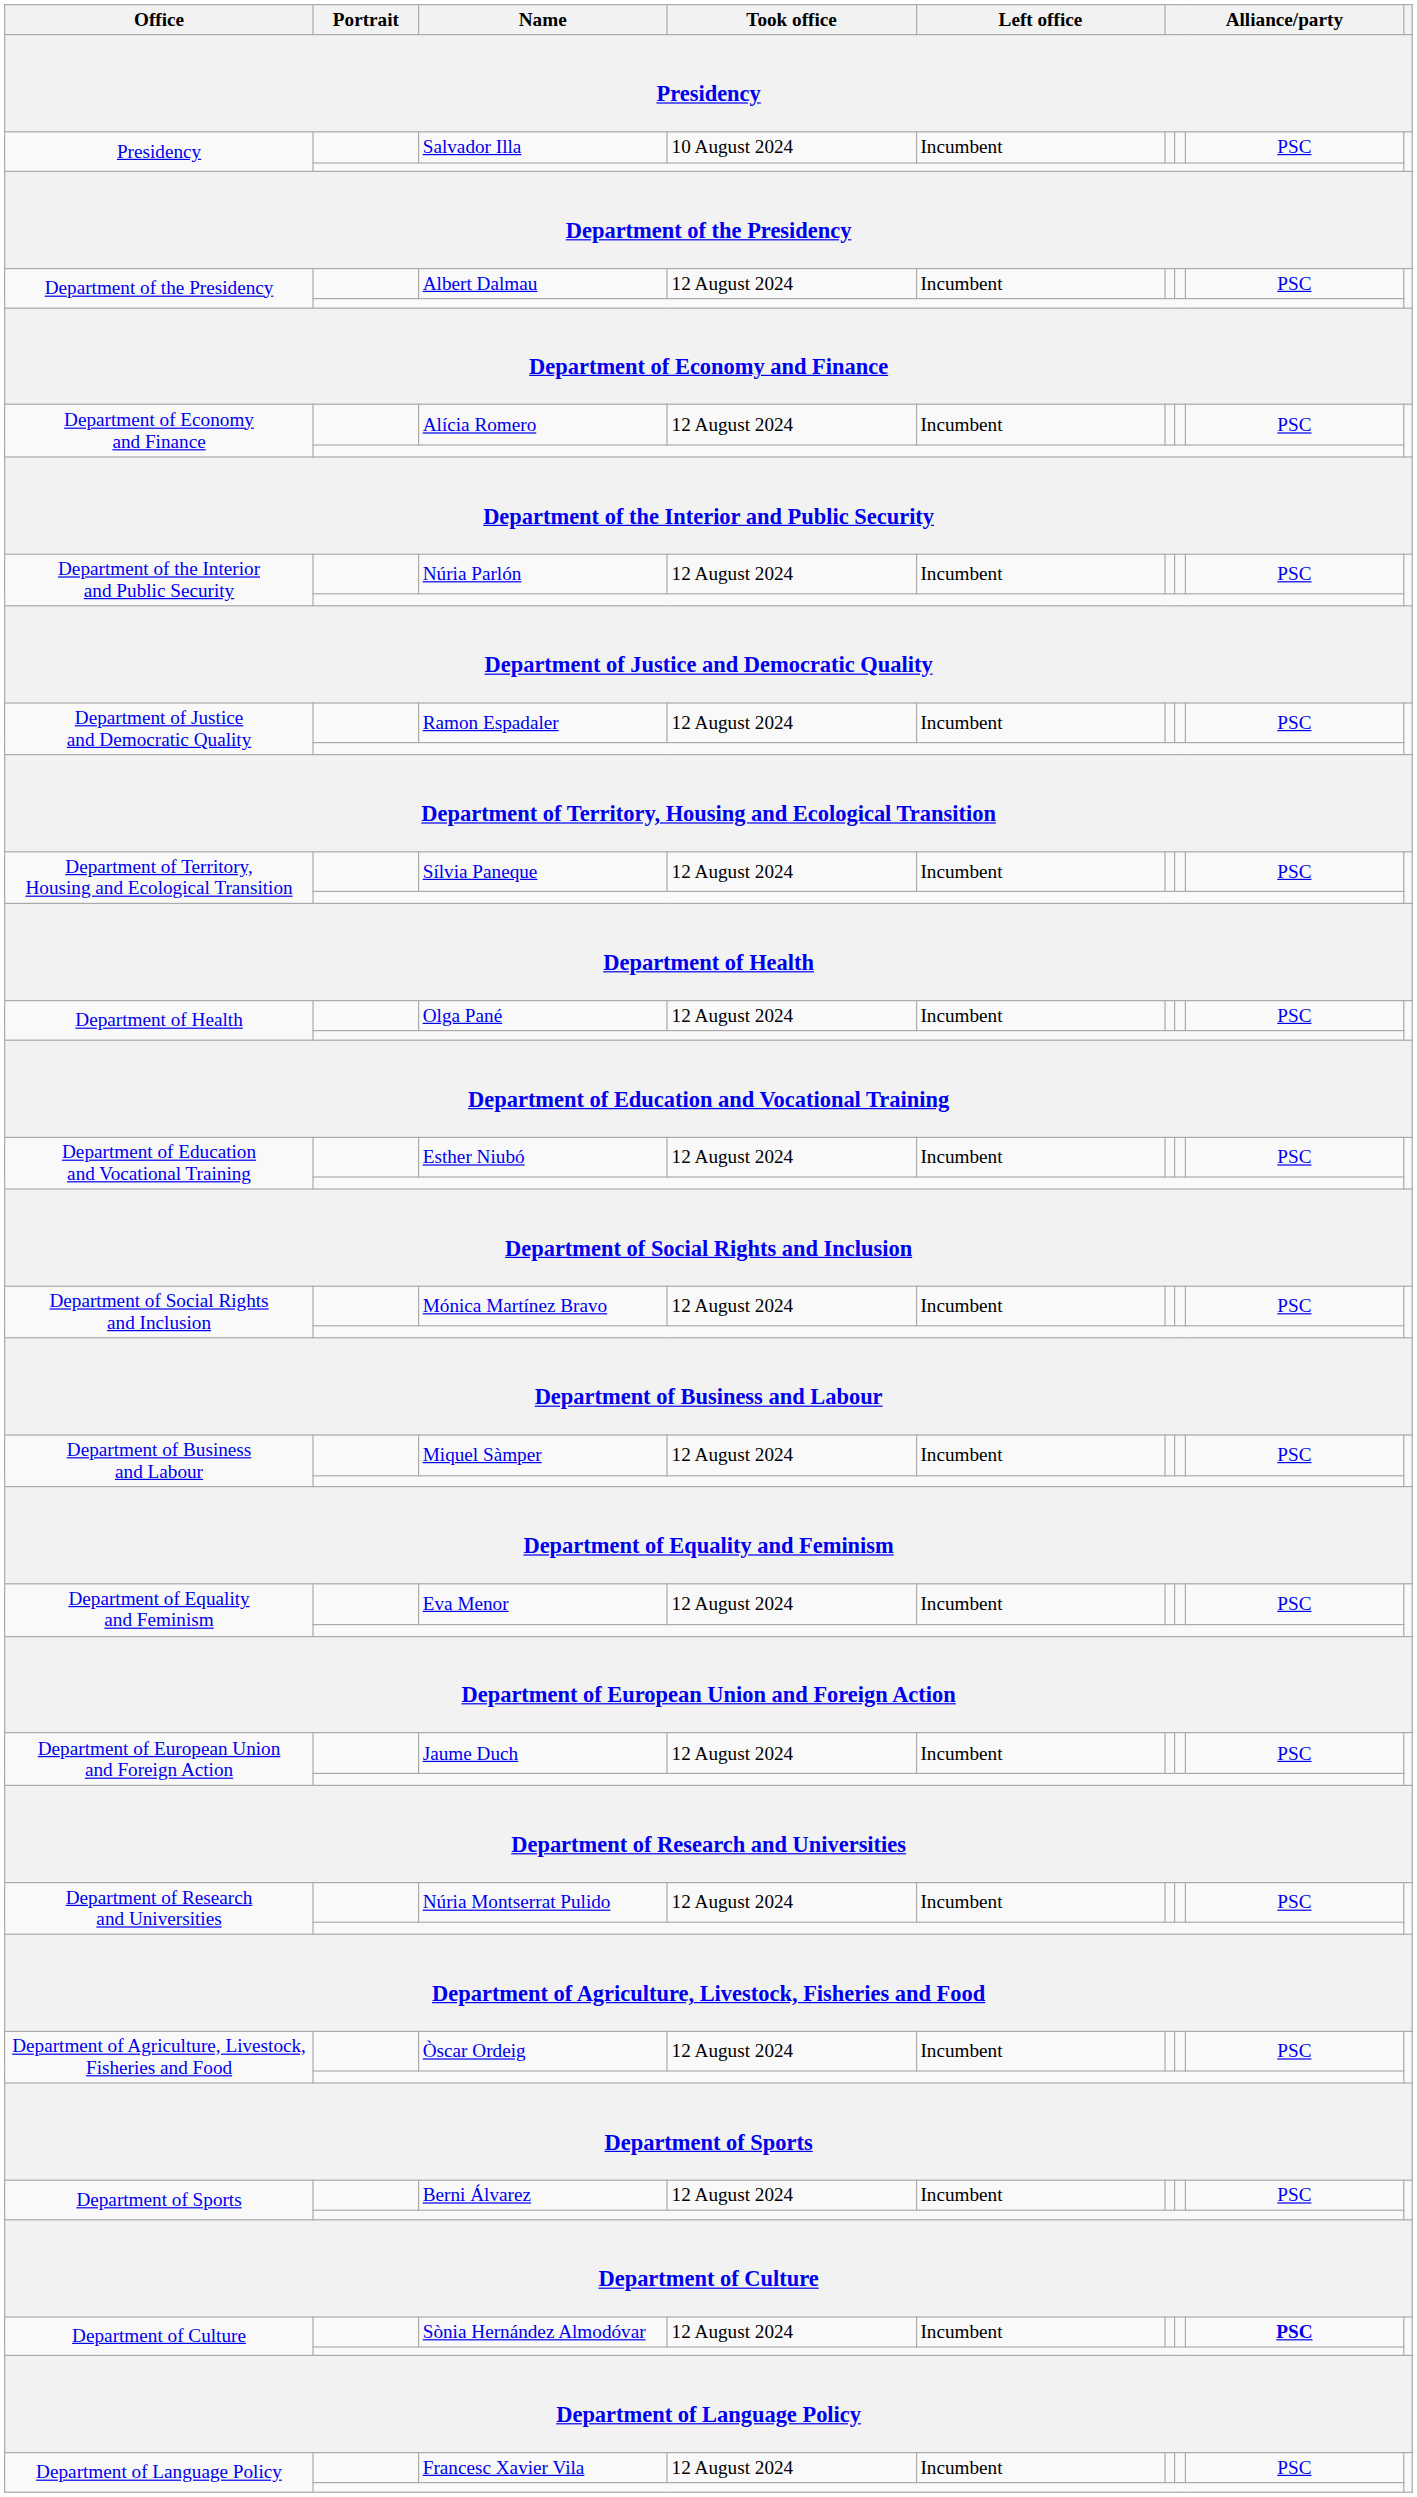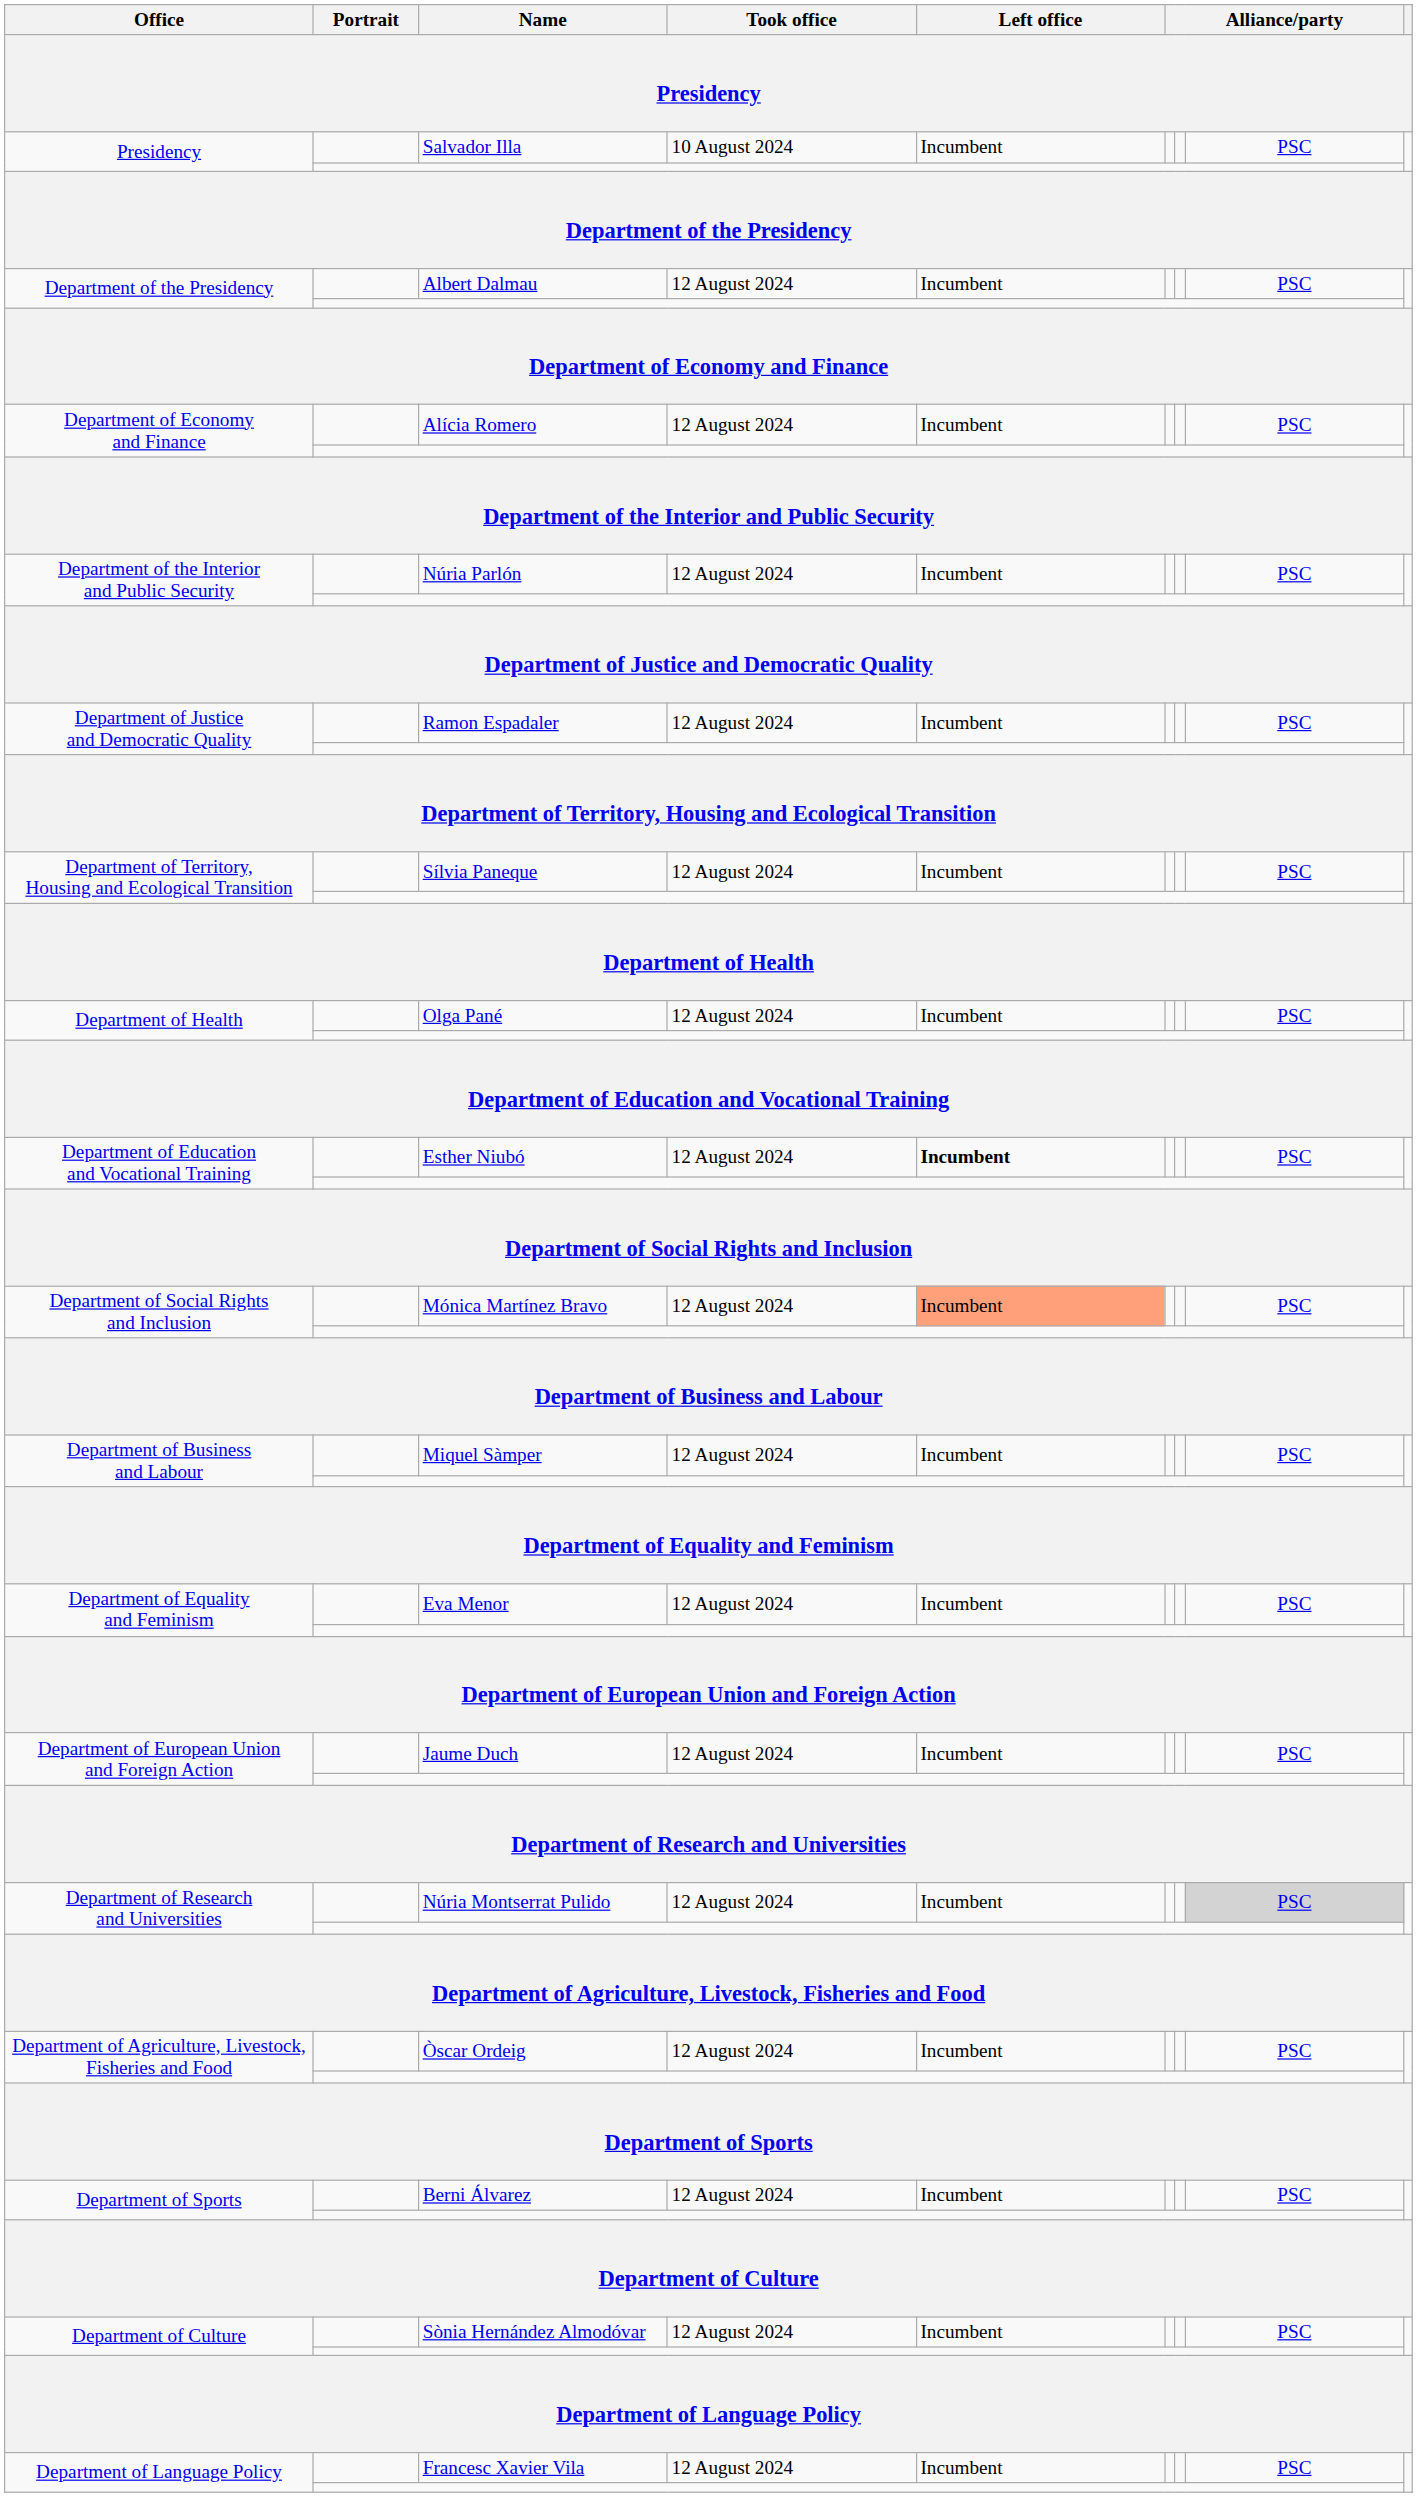(961, 1157) normal -> (965, 1157) bold
(961, 1306) no background -> (961, 1306) lightsalmon background
(1294, 1902) no background -> (1294, 1902) lightgrey background
(1294, 2331) bold -> (1294, 2331) normal
